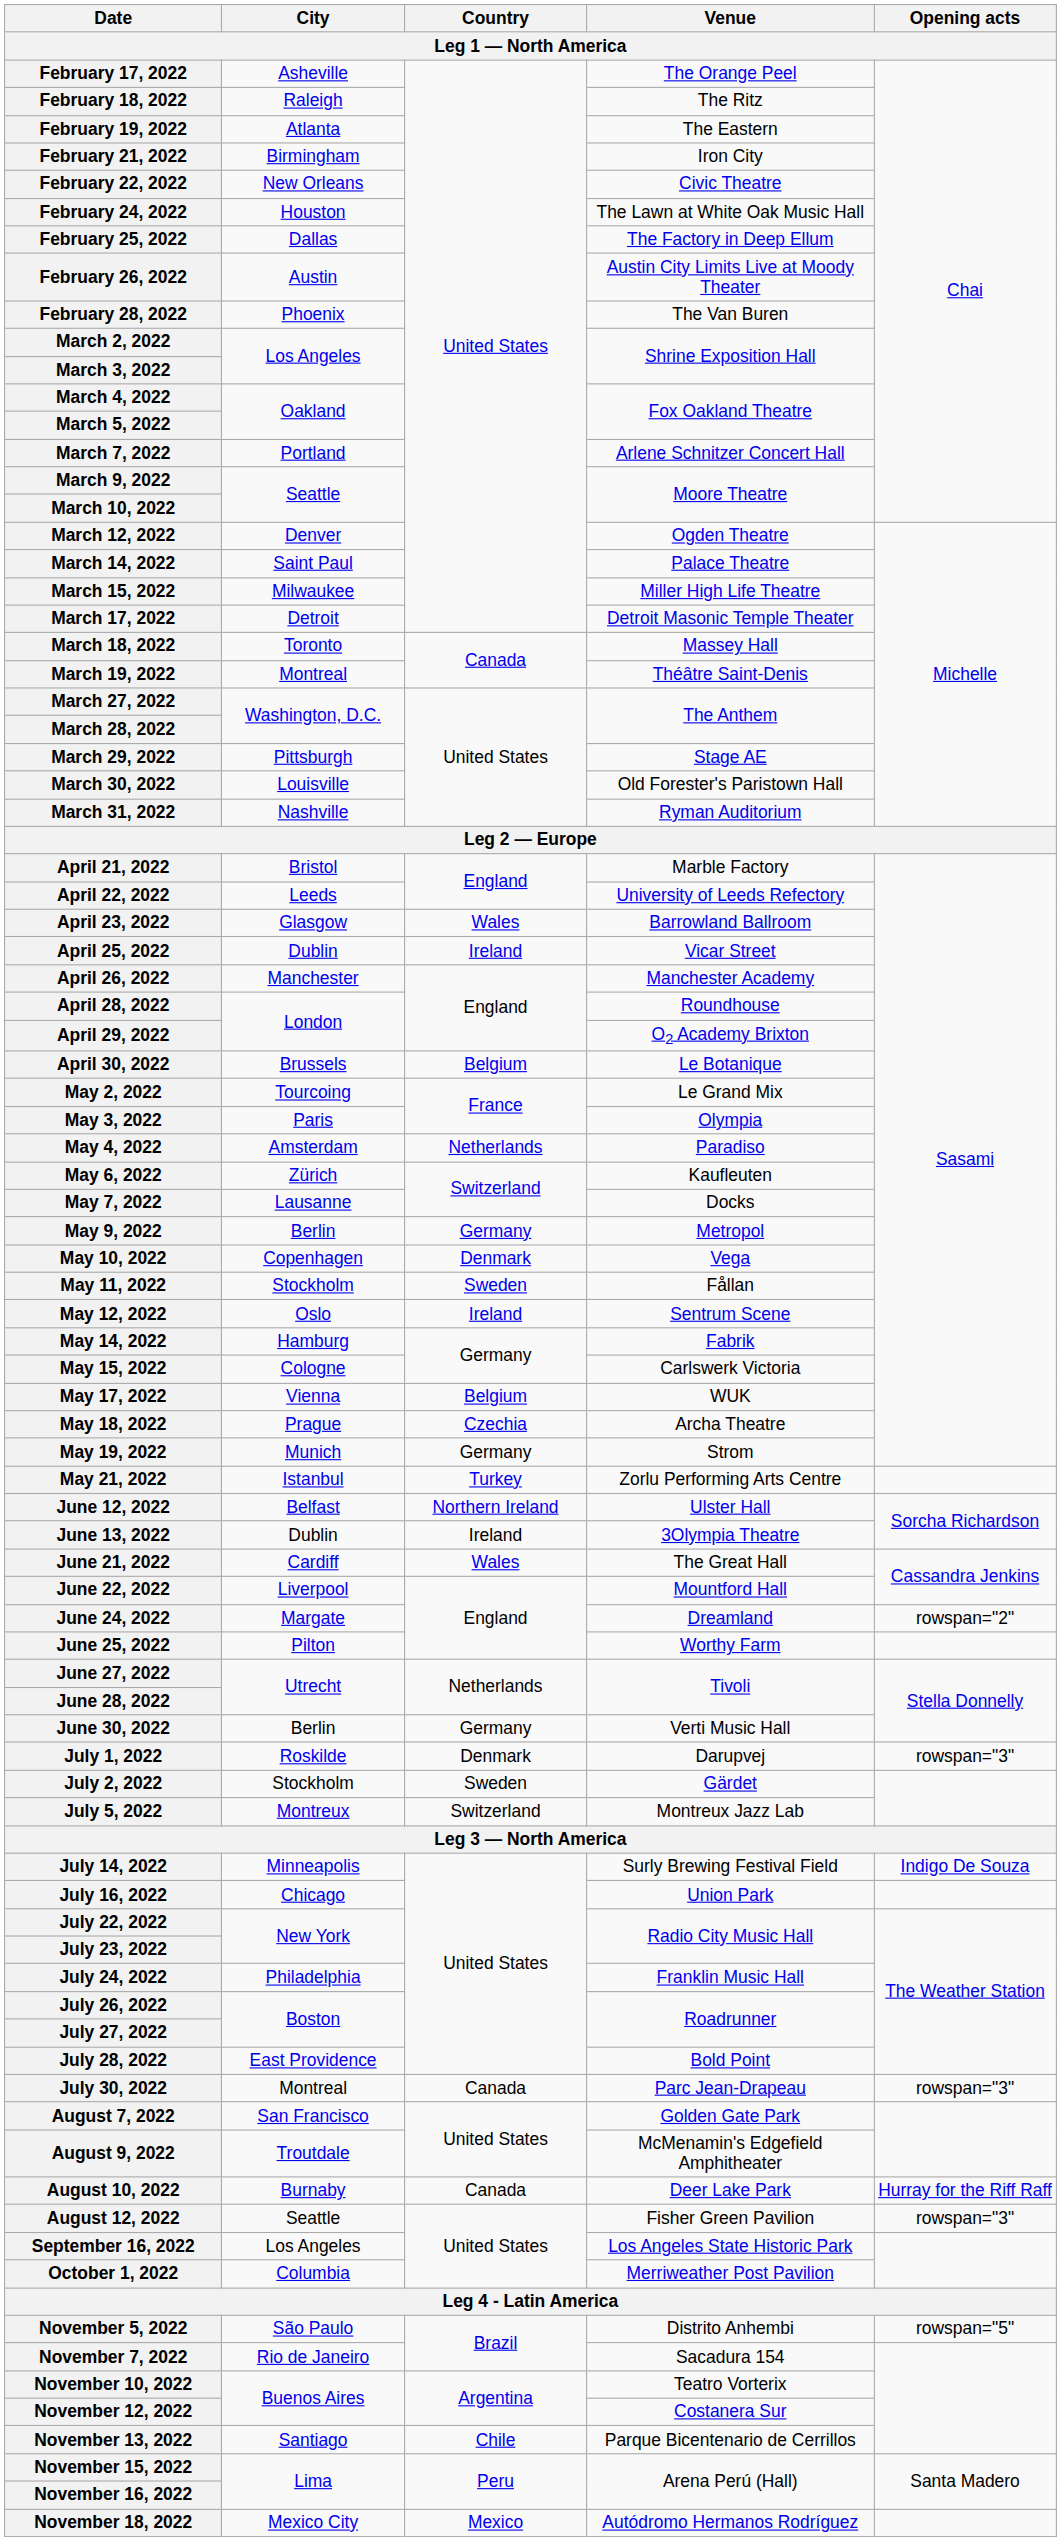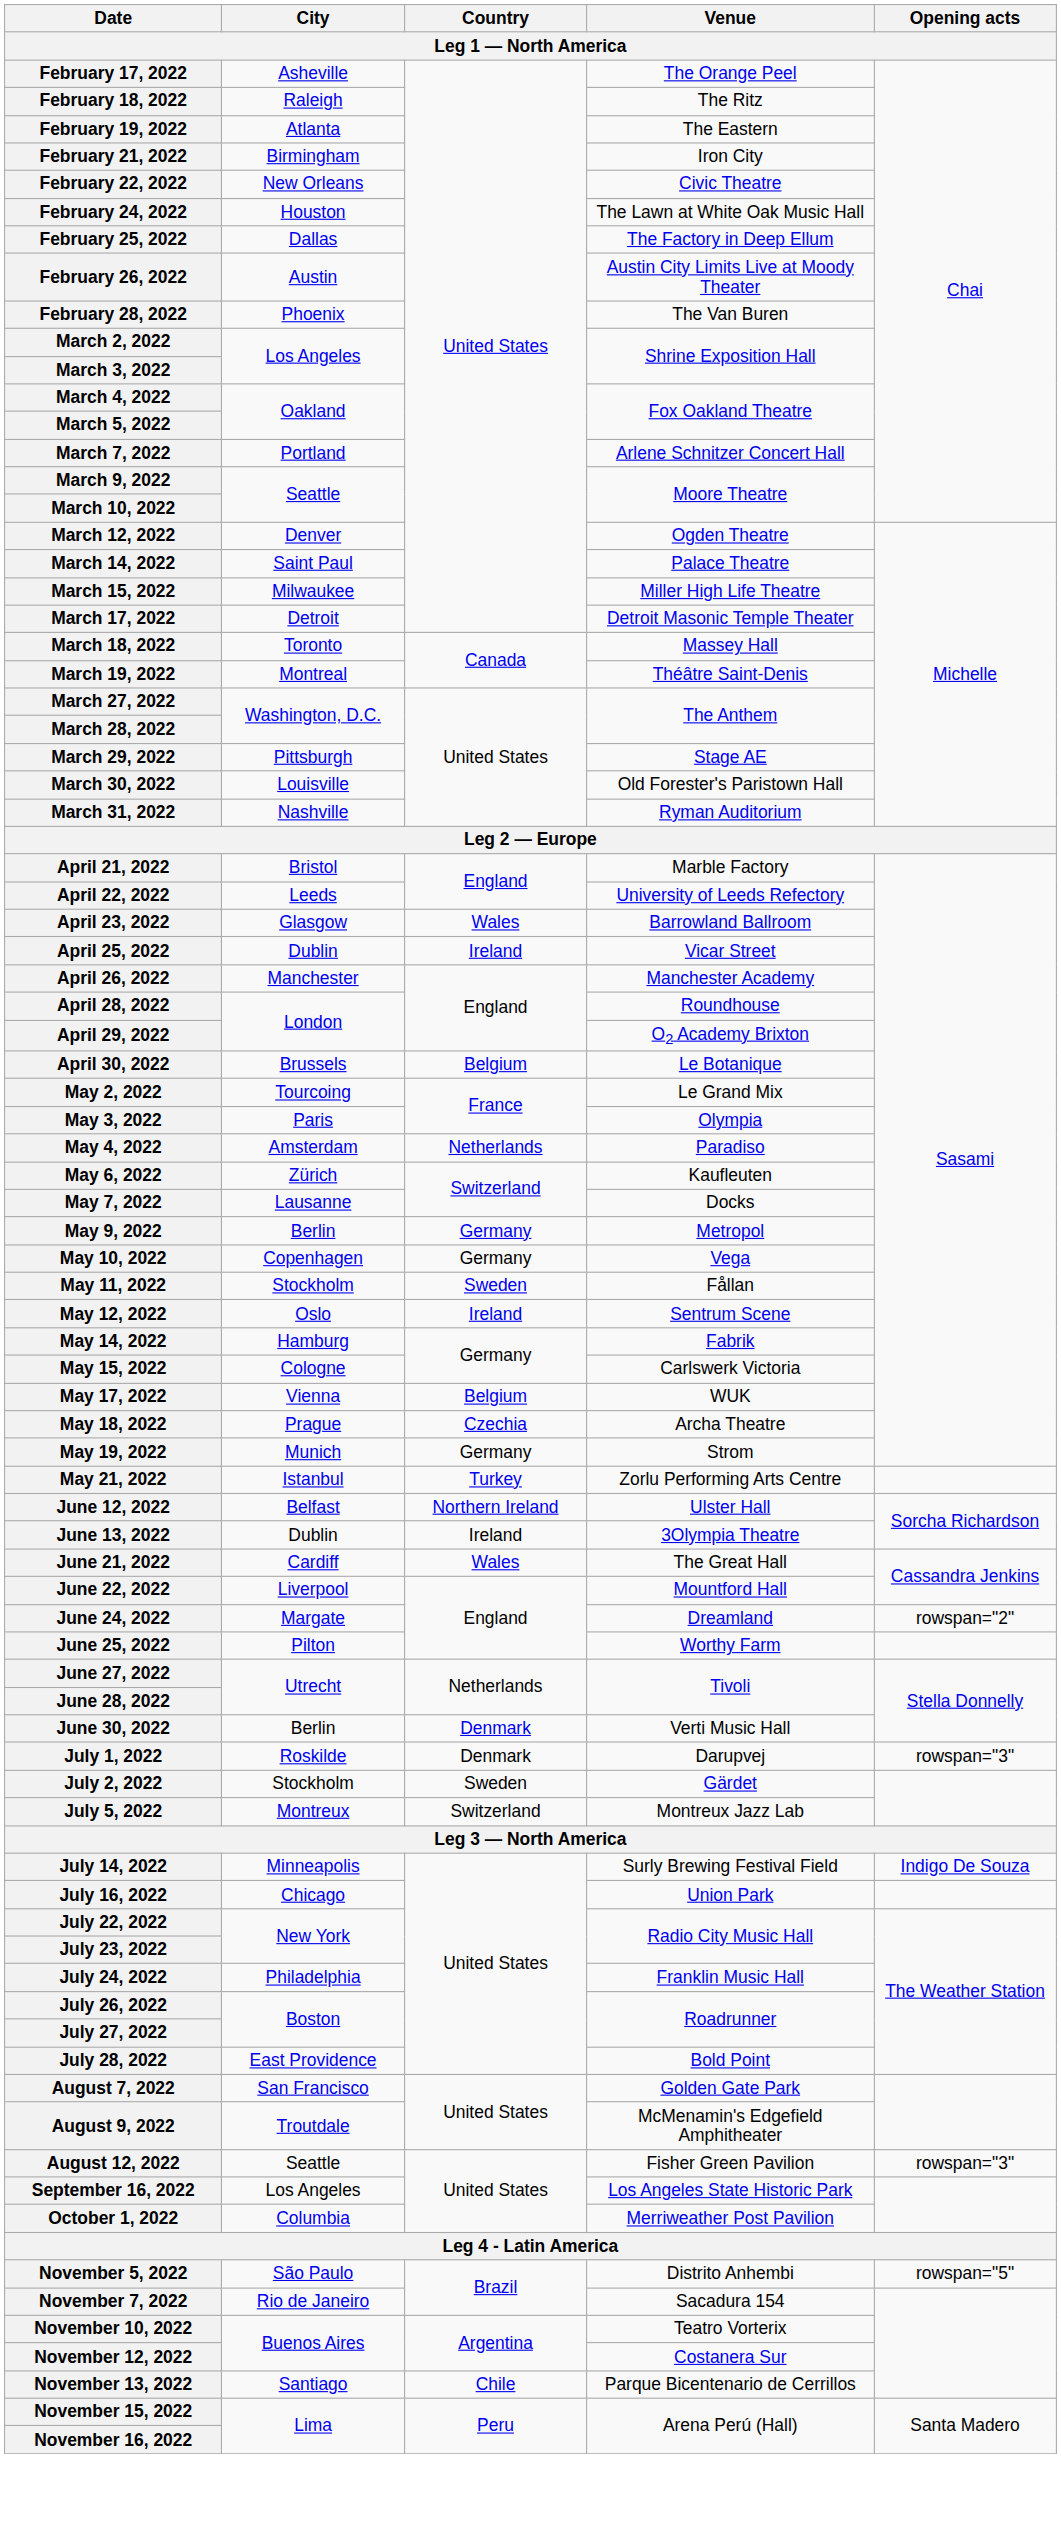(496, 1258) Denmark -> (496, 1258) Germany
(496, 1728) Germany -> (496, 1728) Denmark
- row: (113, 2088)
- row: (113, 2190)
- row: (113, 2522)
